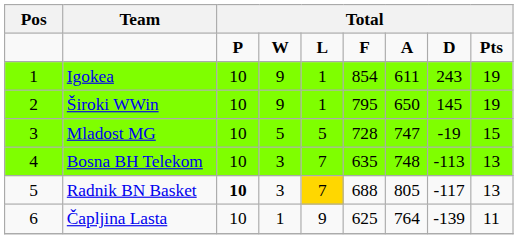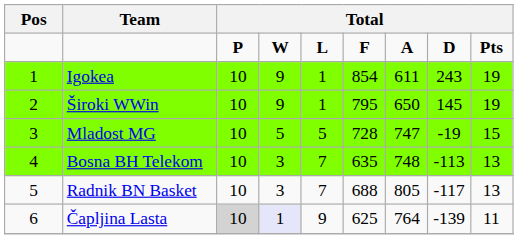(238, 190) bold -> (238, 190) normal
(322, 190) gold background -> (322, 190) no background
(238, 218) no background -> (238, 218) lightgrey background
(280, 218) no background -> (280, 218) lavender background
